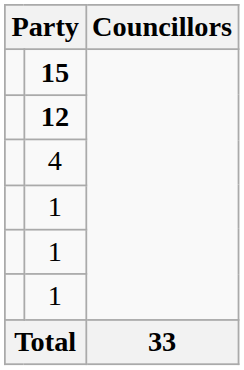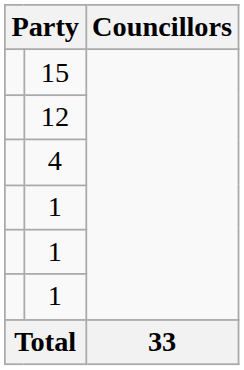(55, 71) bold -> (55, 71) normal
(55, 116) bold -> (55, 116) normal
